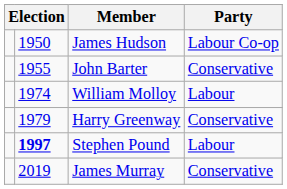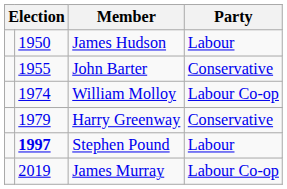(233, 42) Labour Co-op -> (211, 42) Labour
(211, 94) Labour -> (233, 94) Labour Co-op
(230, 171) Conservative -> (233, 171) Labour Co-op
